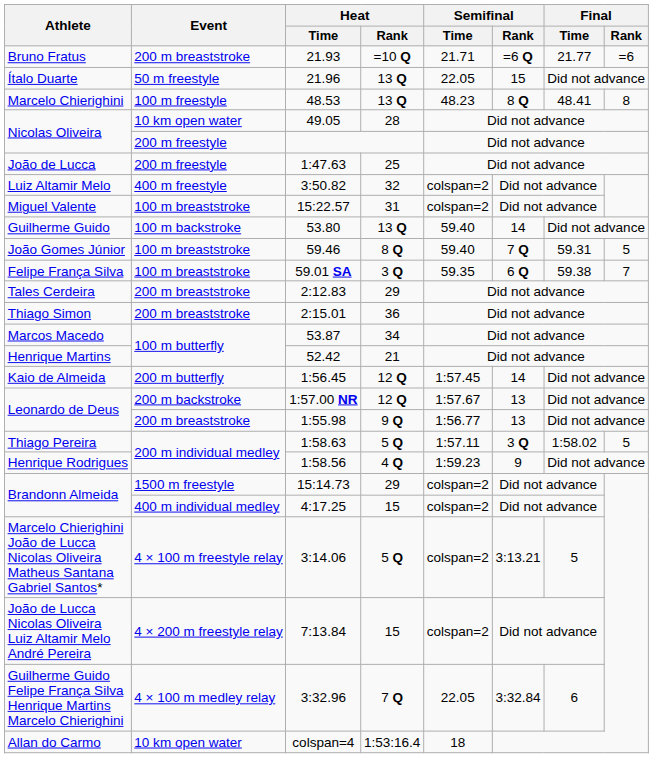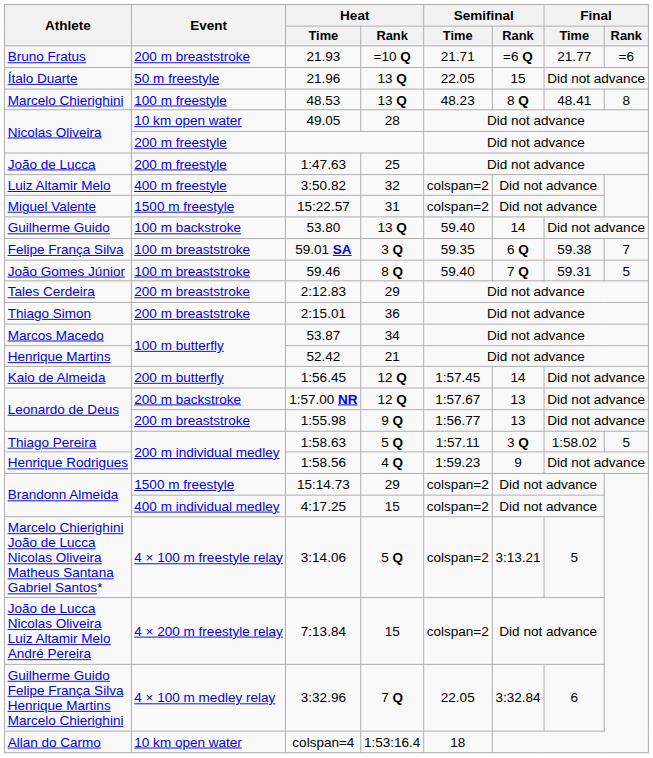(192, 207) 100 m breaststroke -> (184, 207) 1500 m freestyle
rows swapped: (323, 271) <-> (323, 250)
